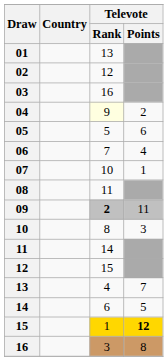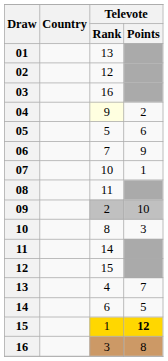(143, 151) 4 -> (143, 151) 9
(107, 209) bold -> (107, 209) normal
(143, 209) 11 -> (143, 209) 10
